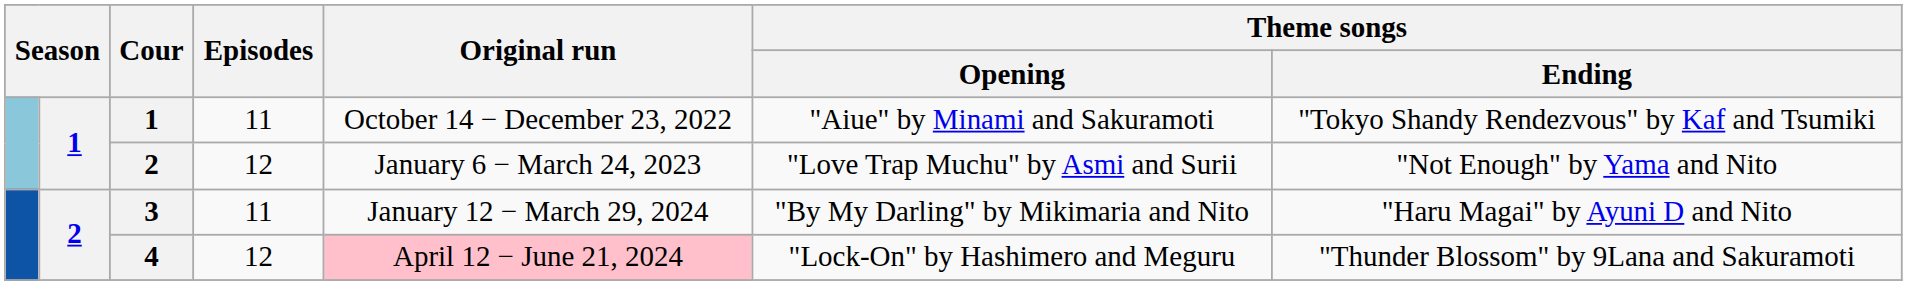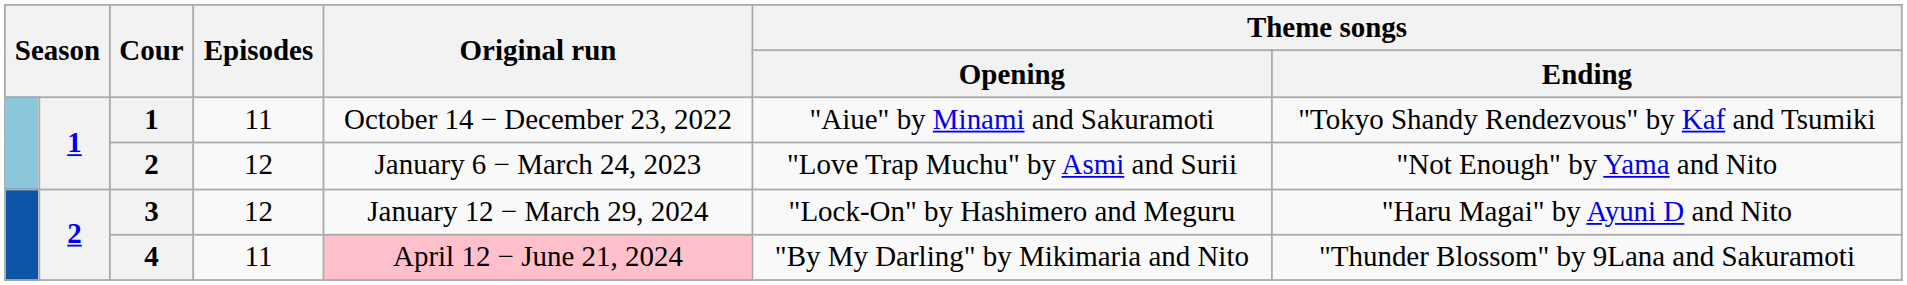(258, 211) 11 -> (258, 211) 12
(1012, 211) "By My Darling" by Mikimaria and Nito -> (1012, 211) "Lock-On" by Hashimero and Meguru
(258, 257) 12 -> (258, 257) 11
(1012, 257) "Lock-On" by Hashimero and Meguru -> (1012, 257) "By My Darling" by Mikimaria and Nito
